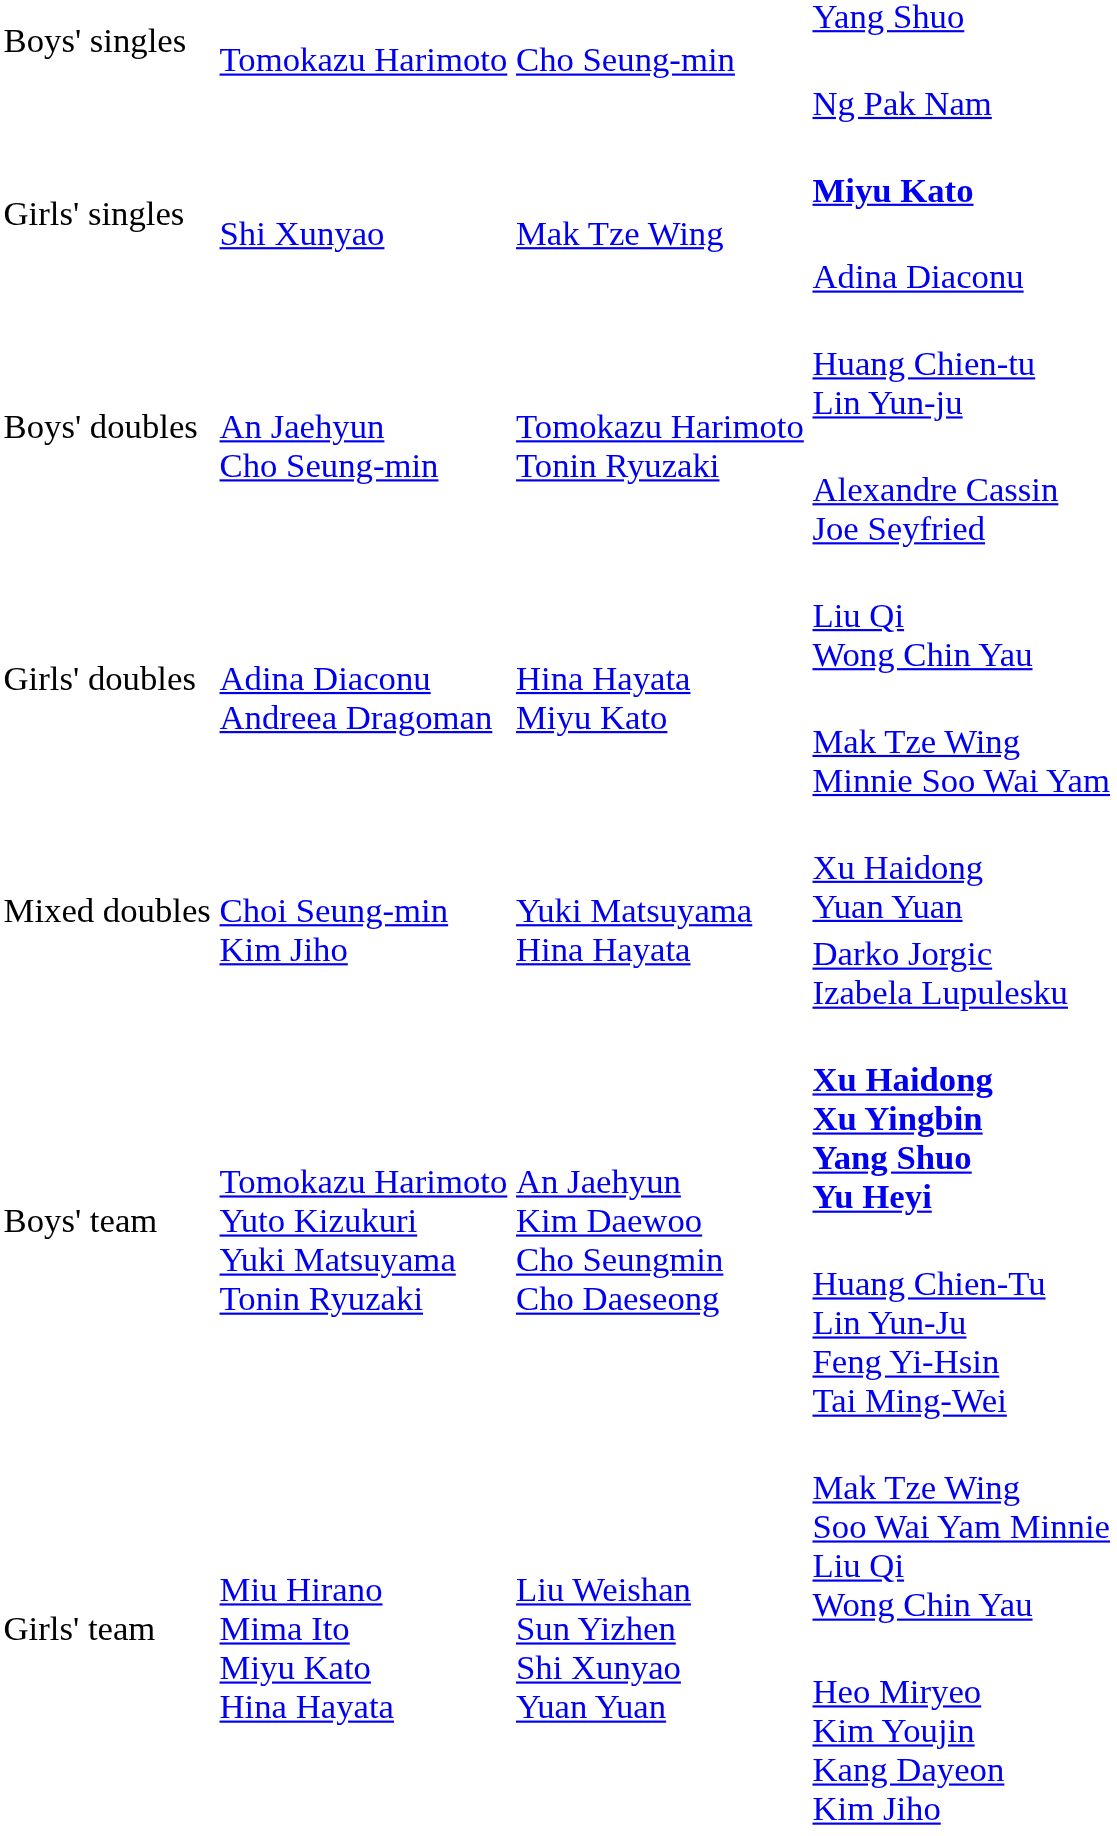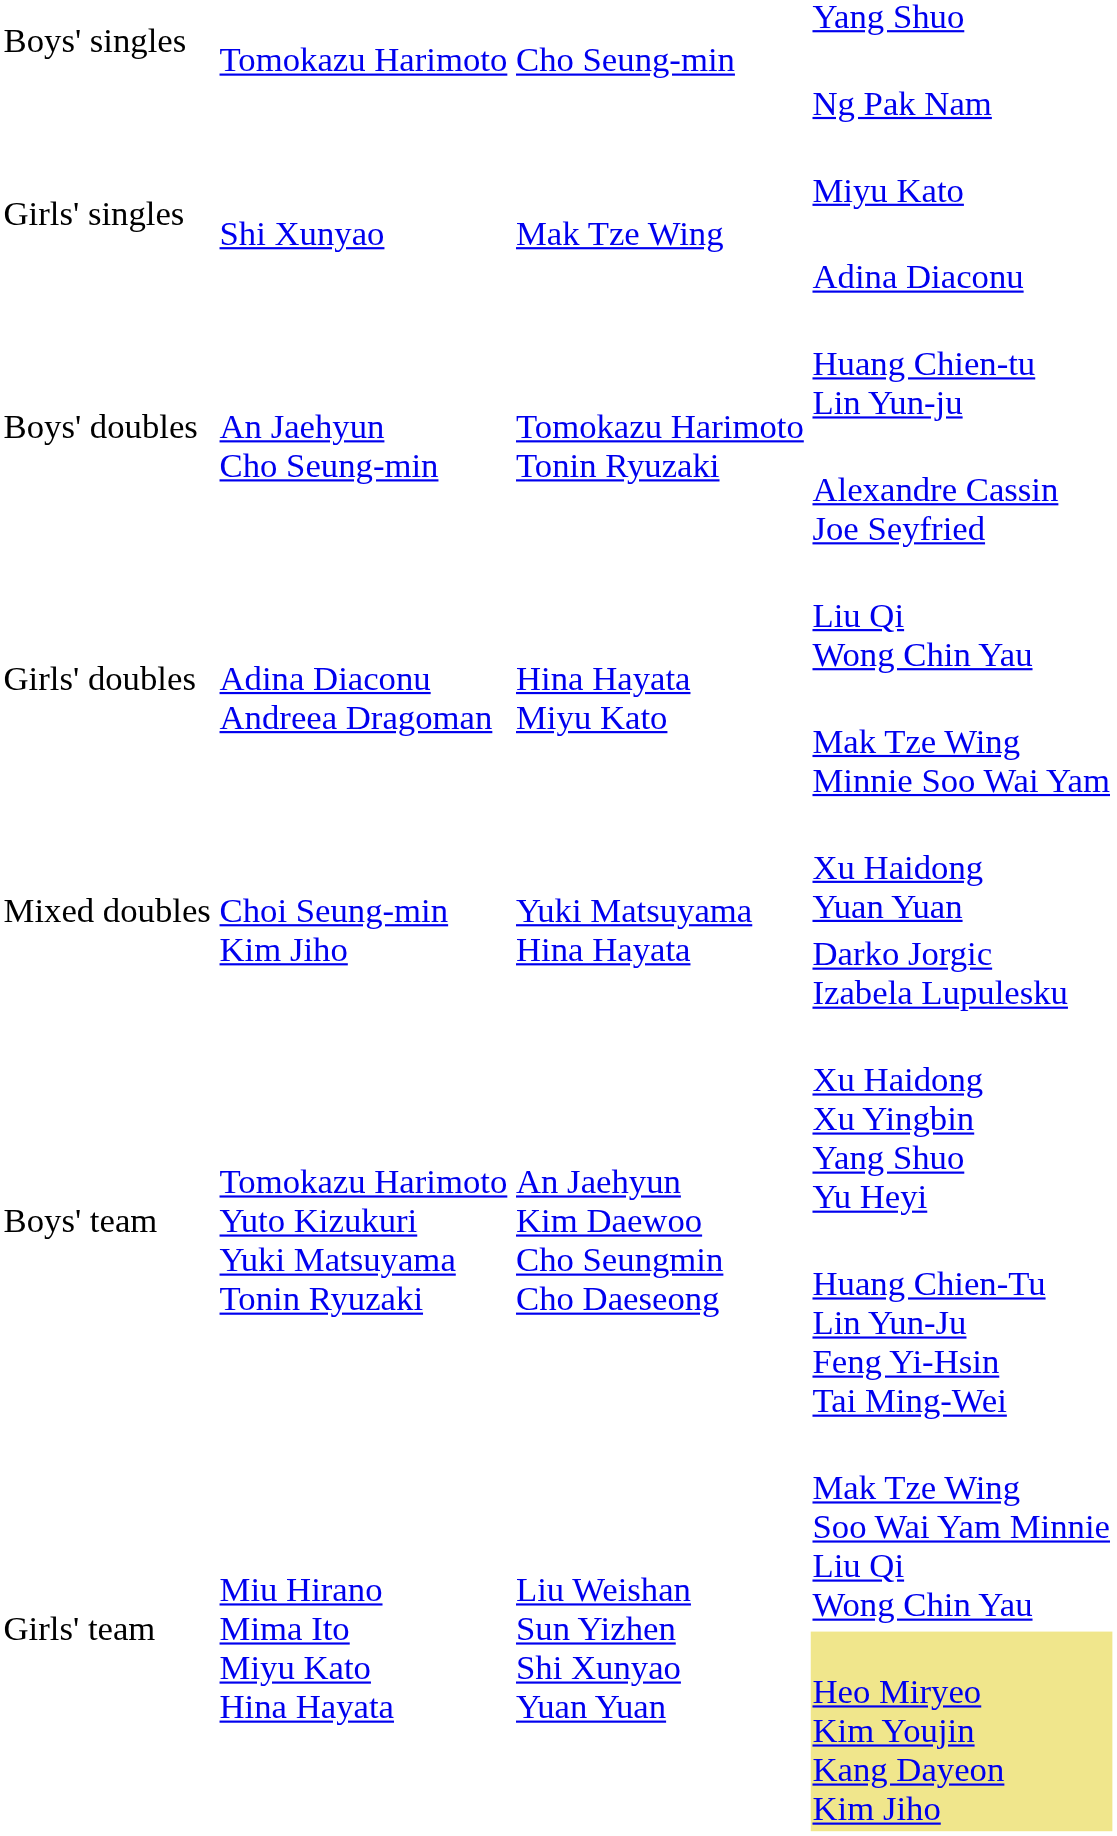(893, 190) bold -> (888, 190) normal
(903, 1138) bold -> (898, 1138) normal
(908, 1750) no background -> (908, 1750) khaki background
